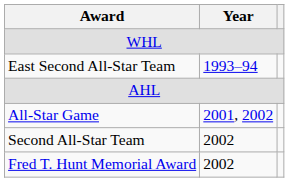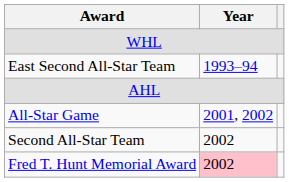(219, 164) no background -> (219, 164) pink background
